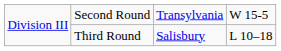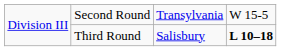(251, 35) normal -> (251, 35) bold
